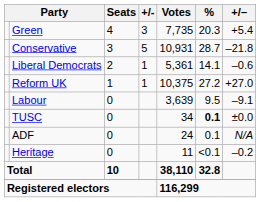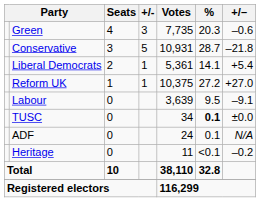(242, 30) +5.4 -> (242, 30) –0.6
(242, 65) –0.6 -> (242, 65) +5.4
